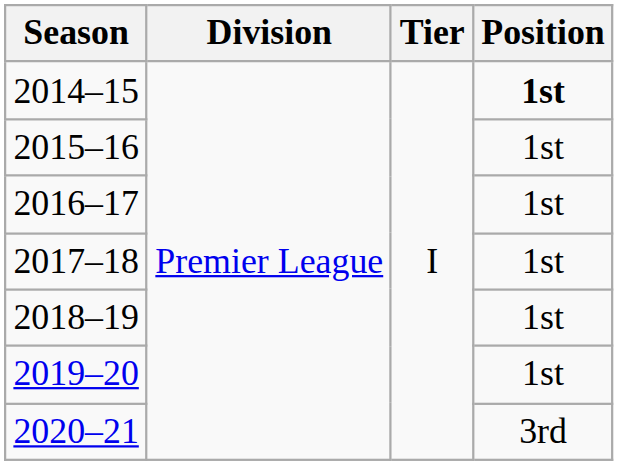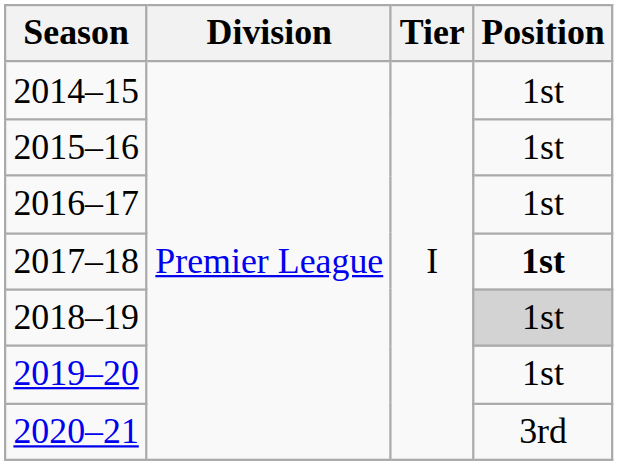(543, 89) bold -> (543, 89) normal
(543, 260) normal -> (543, 260) bold
(543, 317) no background -> (543, 317) lightgrey background
